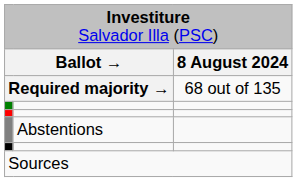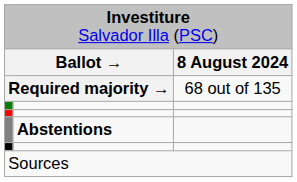(60, 129) normal -> (65, 129) bold
